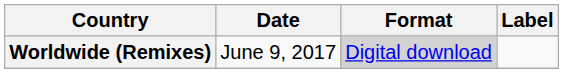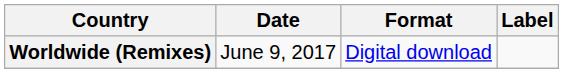(419, 52) lightgrey background -> (419, 52) no background
